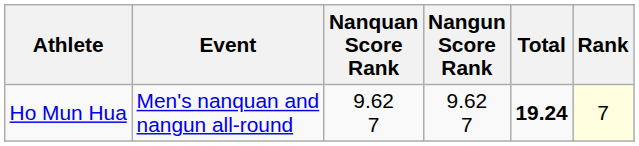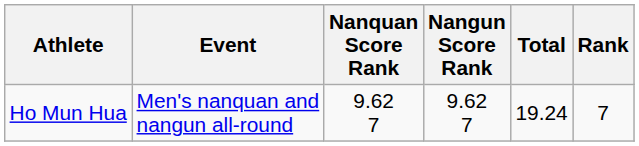(542, 113) bold -> (542, 113) normal
(603, 113) lightyellow background -> (603, 113) no background
